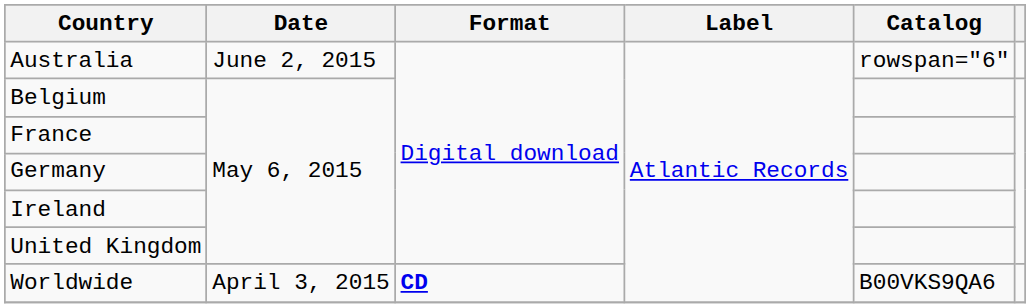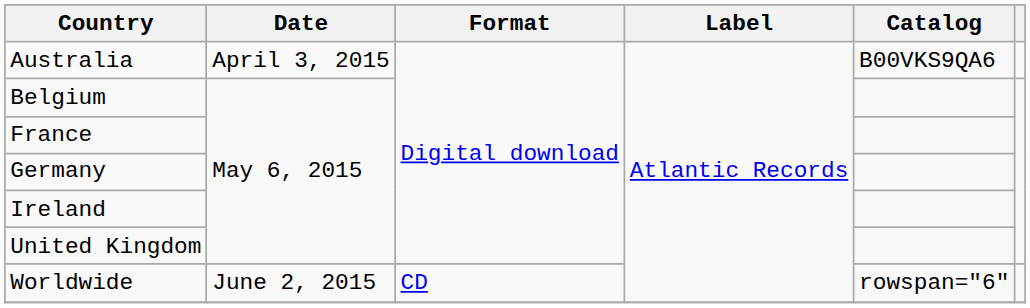(294, 60) June 2, 2015 -> (301, 60) April 3, 2015
(934, 60) rowspan="6" -> (927, 60) B00VKS9QA6
(301, 283) April 3, 2015 -> (294, 283) June 2, 2015
(414, 283) bold -> (414, 283) normal
(927, 283) B00VKS9QA6 -> (934, 283) rowspan="6"
